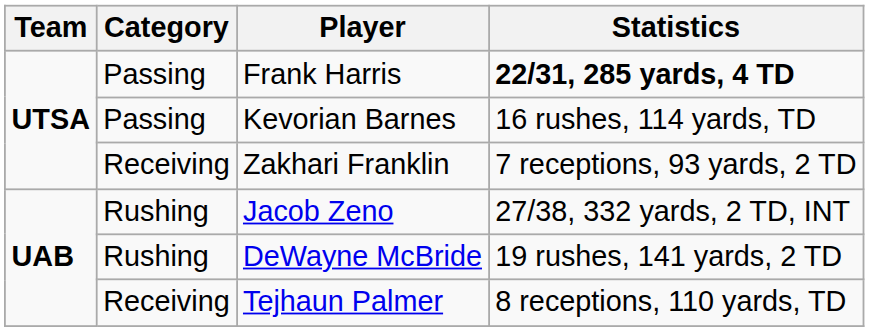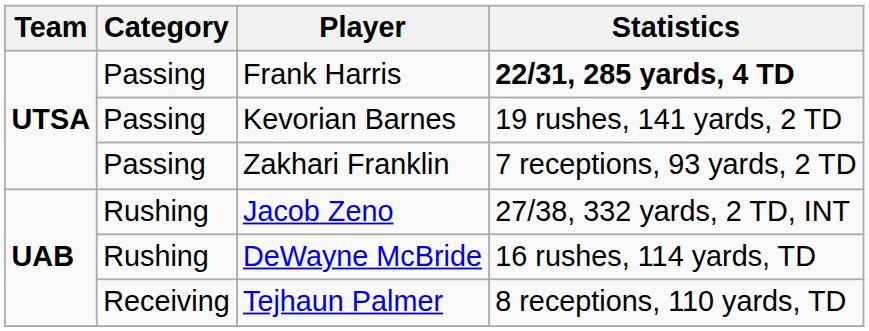(656, 119) 16 rushes, 114 yards, TD -> (669, 119) 19 rushes, 141 yards, 2 TD
(166, 165) Receiving -> (154, 165) Passing
(669, 256) 19 rushes, 141 yards, 2 TD -> (656, 256) 16 rushes, 114 yards, TD
